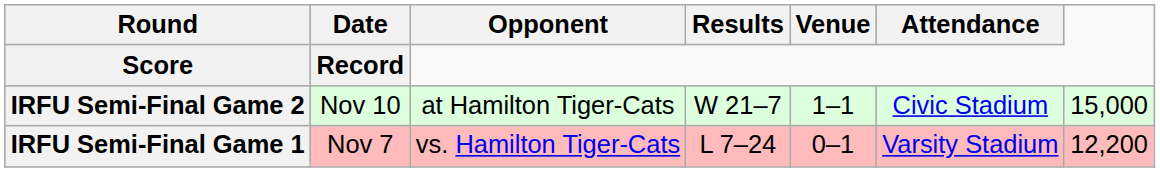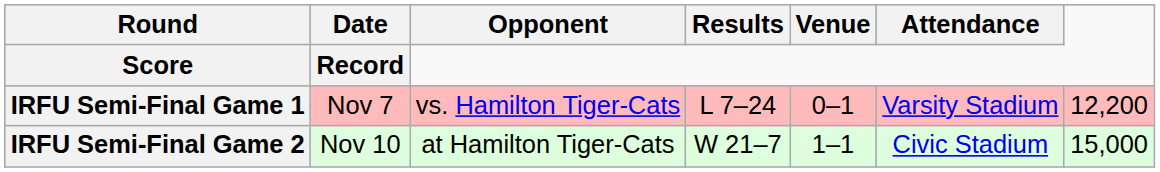rows swapped: (158, 145) <-> (158, 105)
